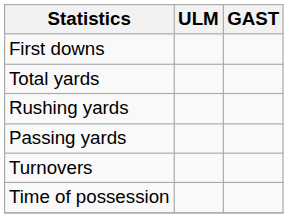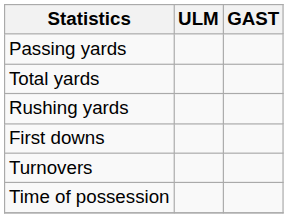rows swapped: (57, 49) <-> (68, 138)
